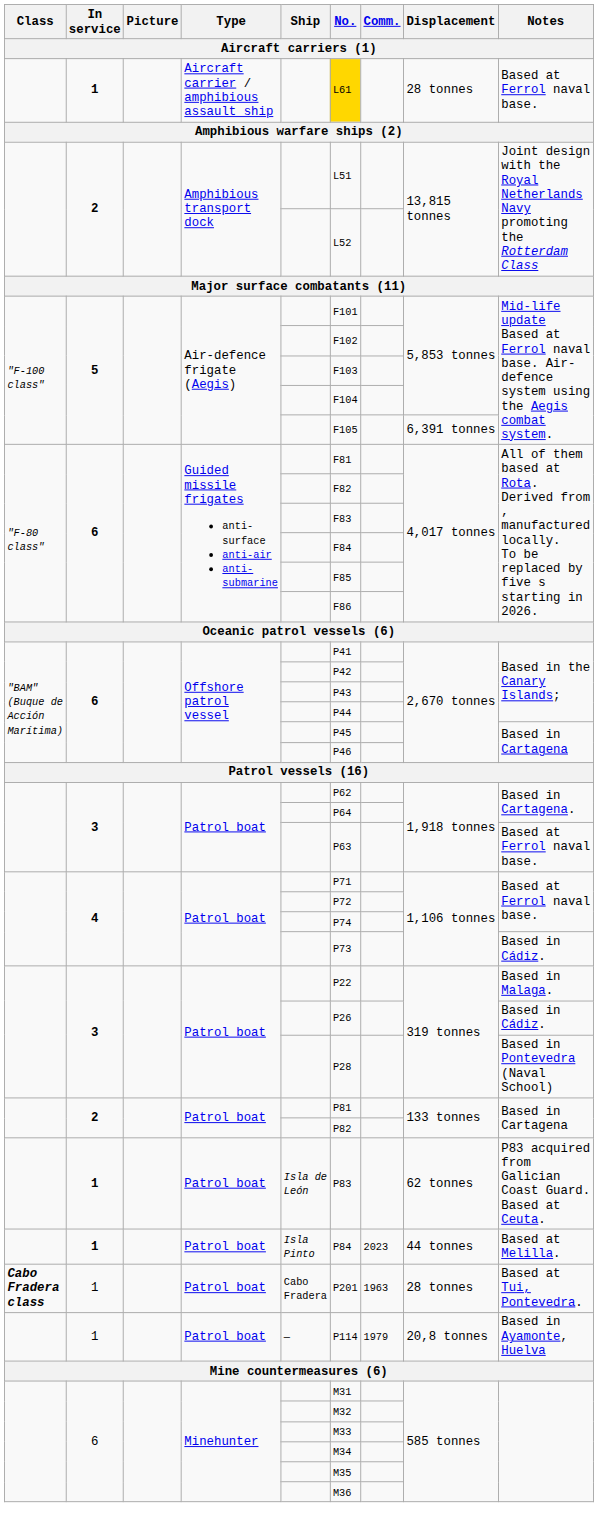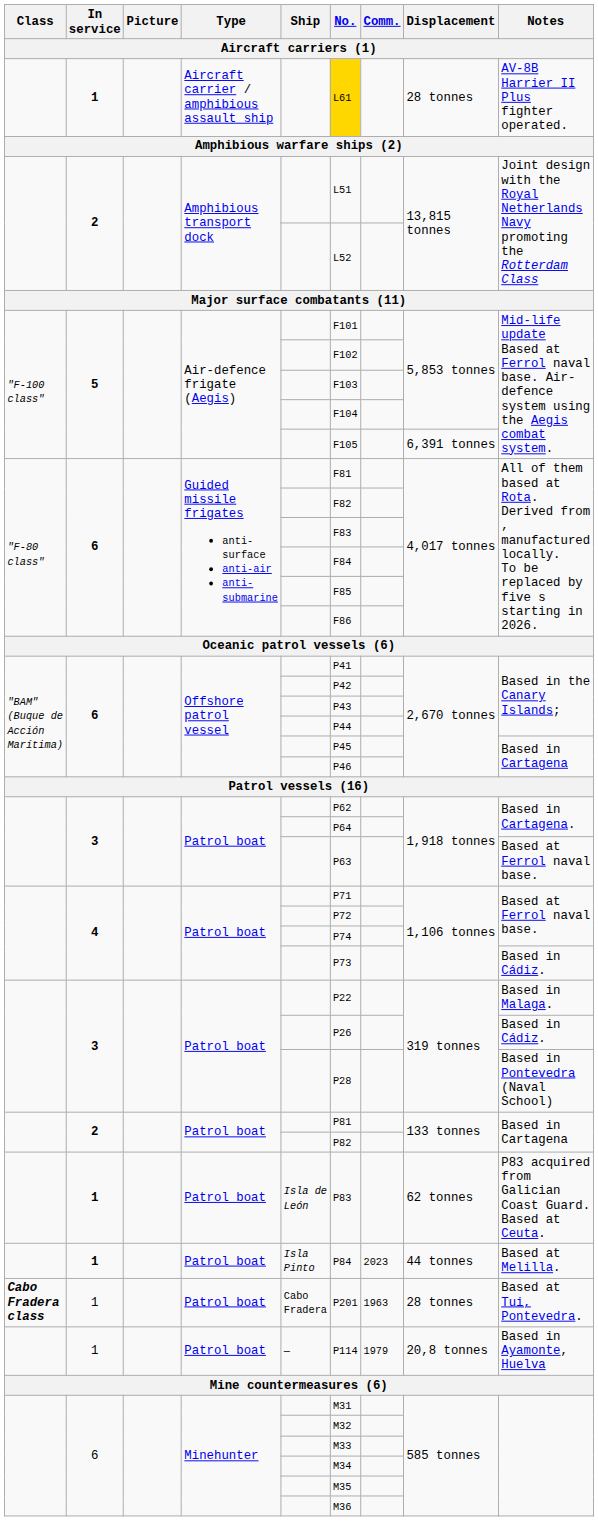(546, 90) Based at Ferrol naval base. -> (538, 98) AV-8B Harrier II Plus fighter operated.
